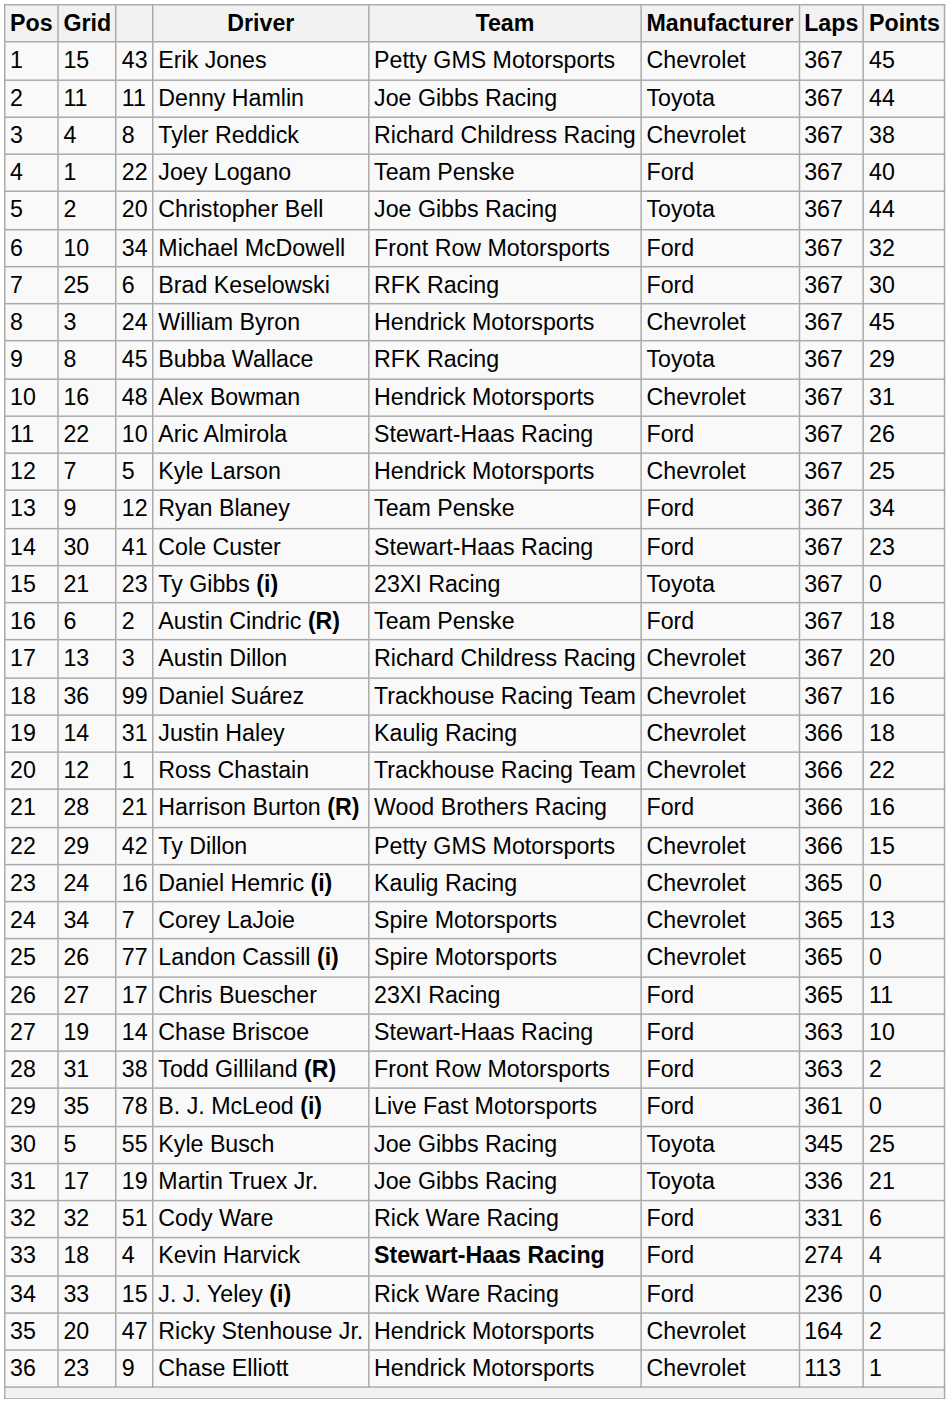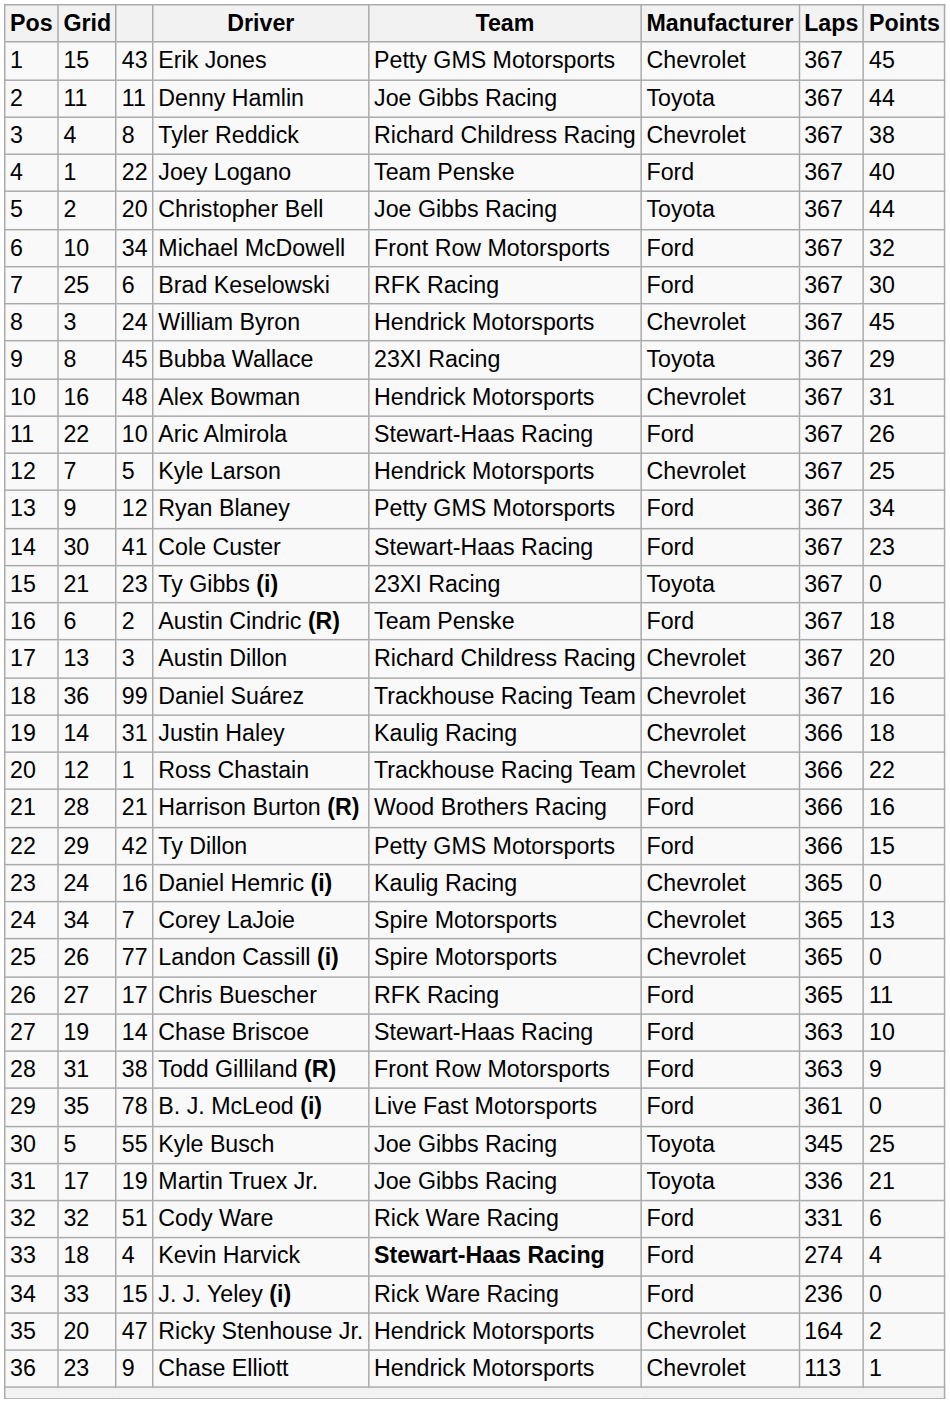(437, 359) RFK Racing -> (437, 359) 23XI Racing
(444, 508) Team Penske -> (495, 508) Petty GMS Motorsports
(696, 844) Chevrolet -> (670, 844) Ford
(437, 994) 23XI Racing -> (437, 994) RFK Racing
(875, 1069) 2 -> (875, 1069) 9
